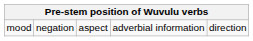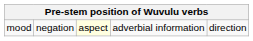(93, 28) no background -> (93, 28) lightyellow background
